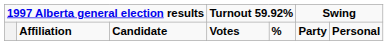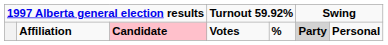(140, 31) no background -> (140, 31) pink background
(313, 31) no background -> (313, 31) lightgrey background
